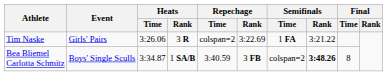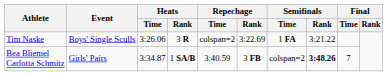(88, 39) Girls' Pairs -> (102, 39) Boys' Single Sculls
(102, 59) Boys' Single Sculls -> (88, 59) Girls' Pairs
(348, 59) 8 -> (348, 59) 7
